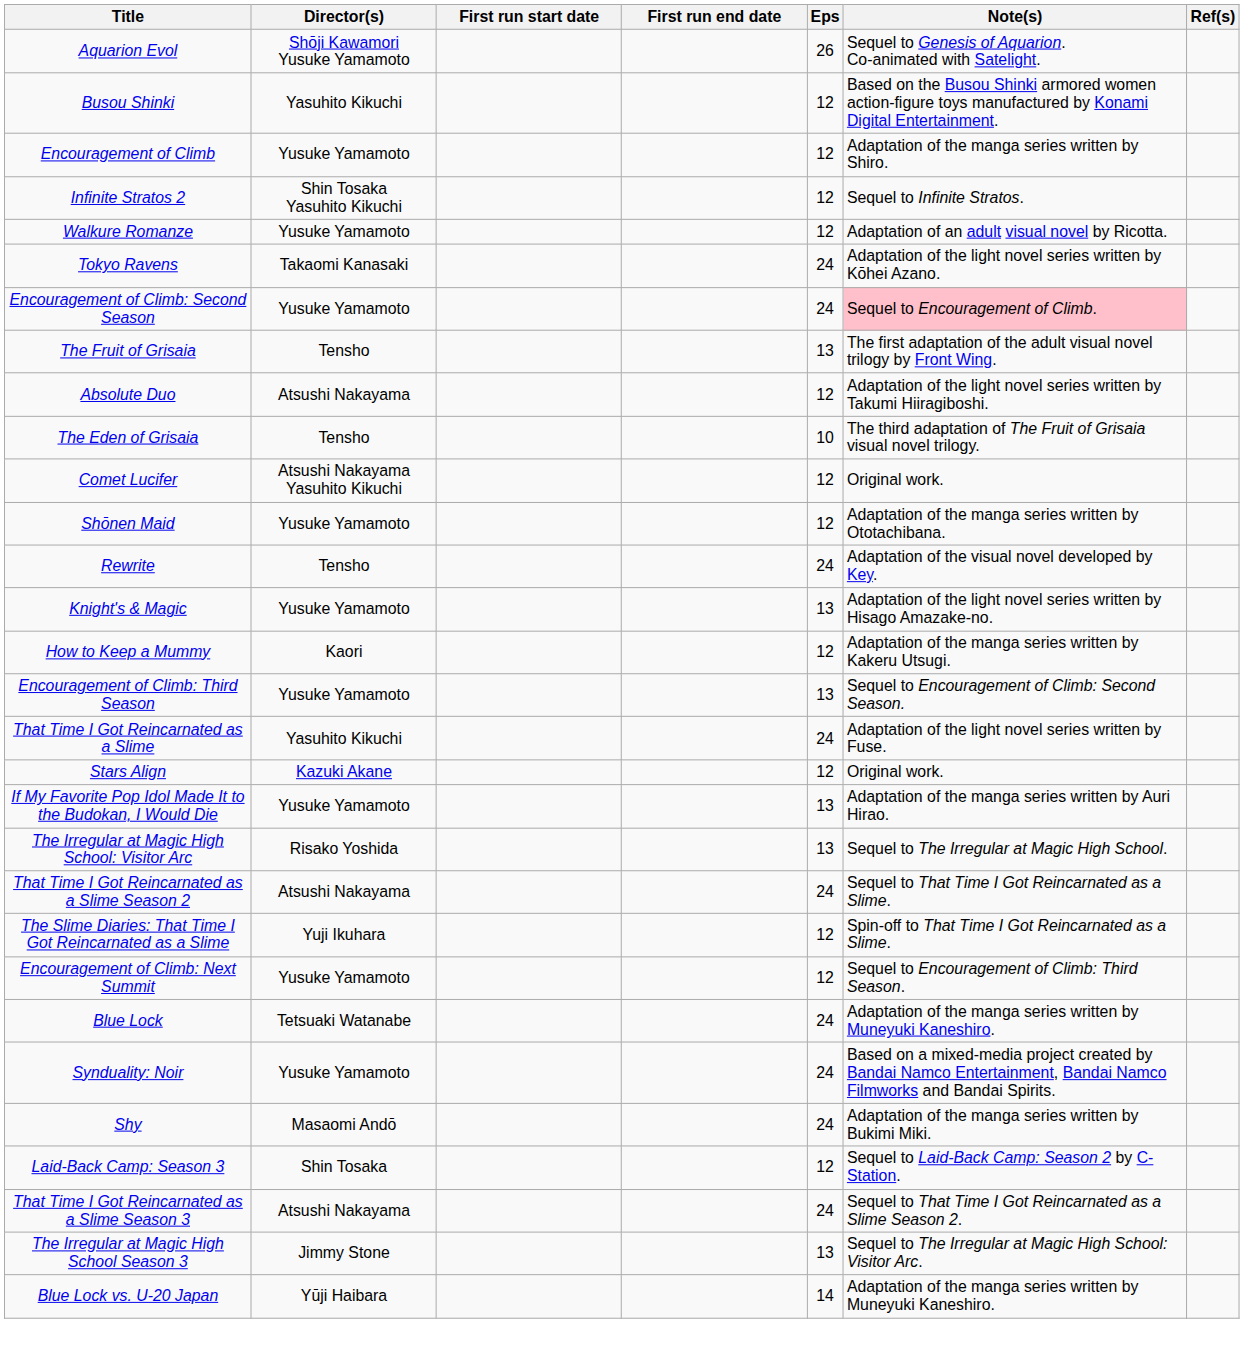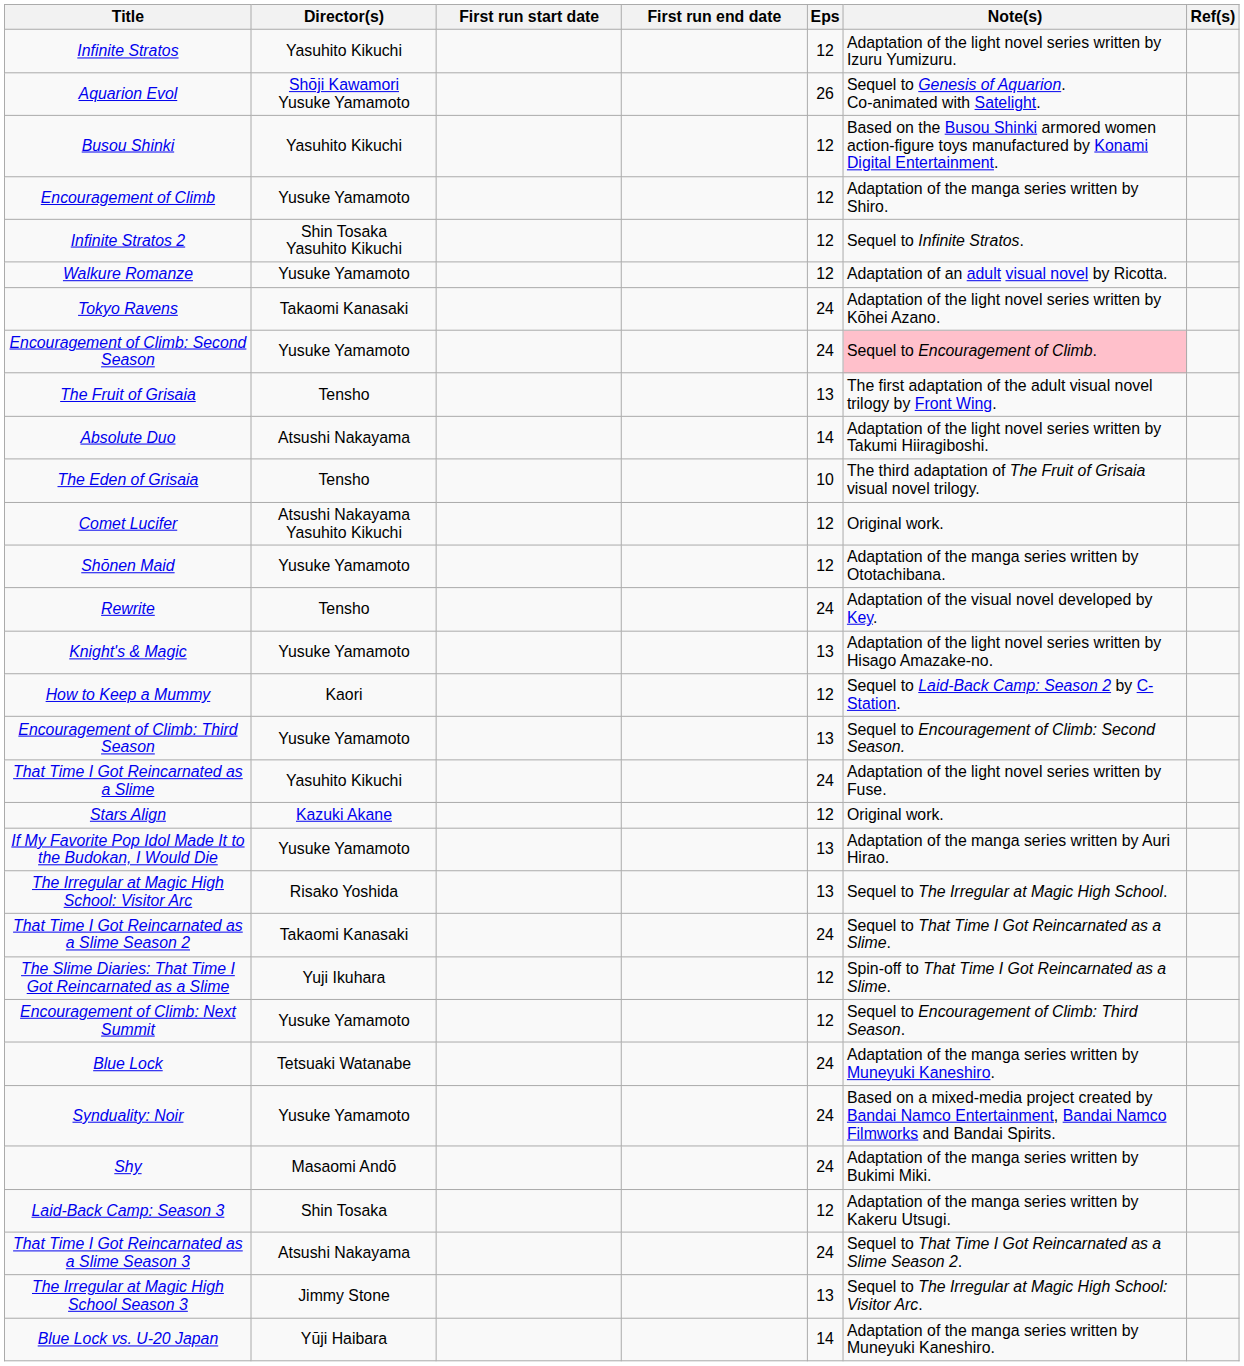+ row: (128, 51)
(825, 394) 12 -> (825, 437) 14
(993, 652) Adaptation of the manga series written by Kakeru Utsugi. -> (1000, 695) Sequel to Laid-Back Camp: Season 2 by C-Station.
(344, 892) Atsushi Nakayama -> (344, 935) Takaomi Kanasaki
(1000, 1167) Sequel to Laid-Back Camp: Season 2 by C-Station. -> (993, 1210) Adaptation of the manga series written by Kakeru Utsugi.
